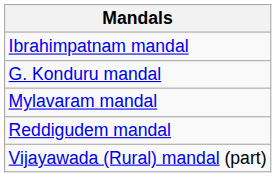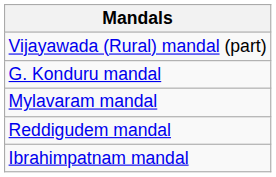(99, 46) Ibrahimpatnam mandal -> (138, 46) Vijayawada (Rural) mandal (part)
(138, 158) Vijayawada (Rural) mandal (part) -> (99, 158) Ibrahimpatnam mandal
